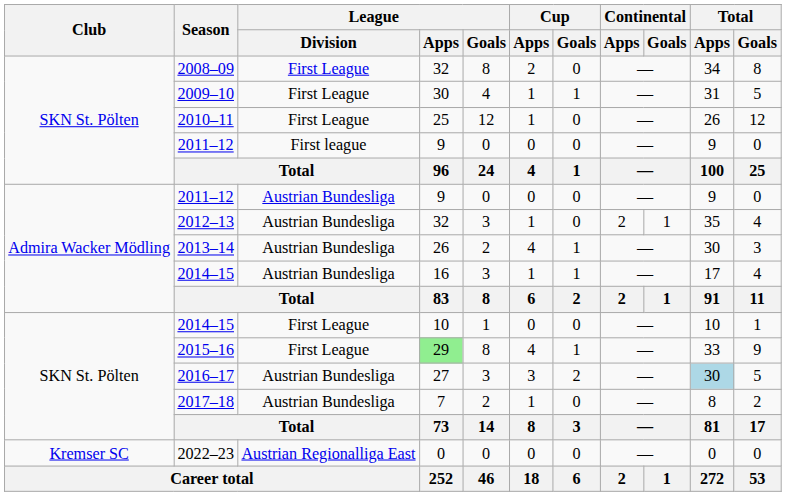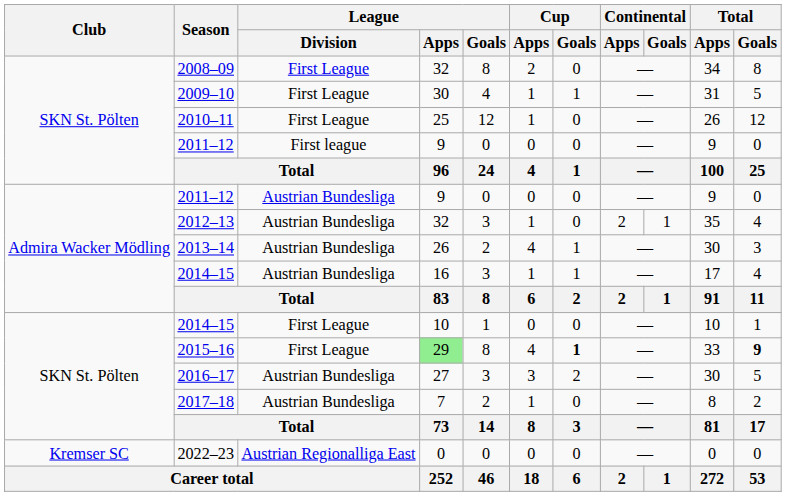(577, 350) normal -> (577, 350) bold
(757, 350) normal -> (757, 350) bold
(712, 376) lightblue background -> (712, 376) no background
